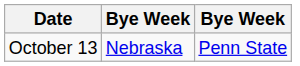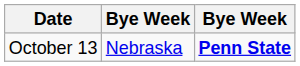(243, 47) normal -> (245, 47) bold
